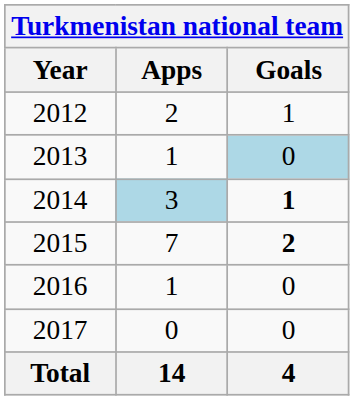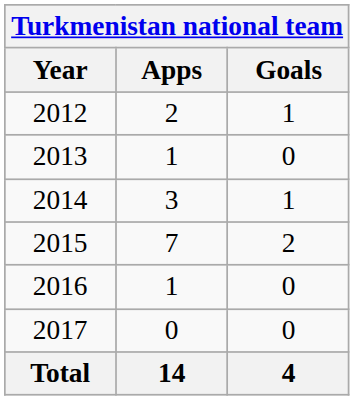(289, 156) lightblue background -> (289, 156) no background
(172, 199) lightblue background -> (172, 199) no background
(289, 199) bold -> (289, 199) normal
(289, 243) bold -> (289, 243) normal
